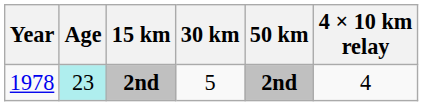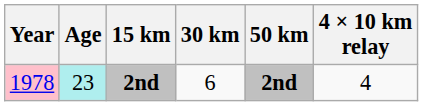(32, 82) no background -> (32, 82) pink background
(210, 82) 5 -> (210, 82) 6
